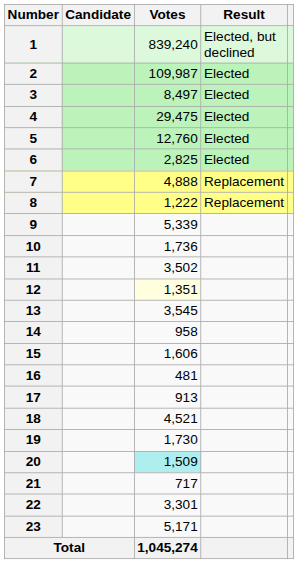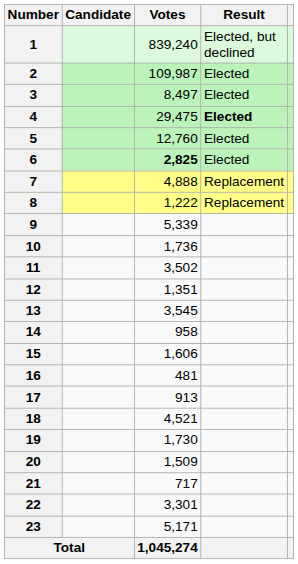(227, 116) normal -> (228, 116) bold
(181, 159) normal -> (181, 159) bold
(181, 289) lightyellow background -> (181, 289) no background
(181, 461) paleturquoise background -> (181, 461) no background
